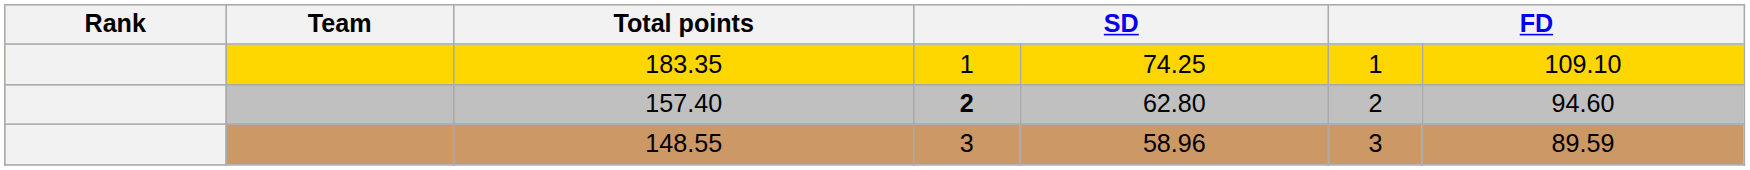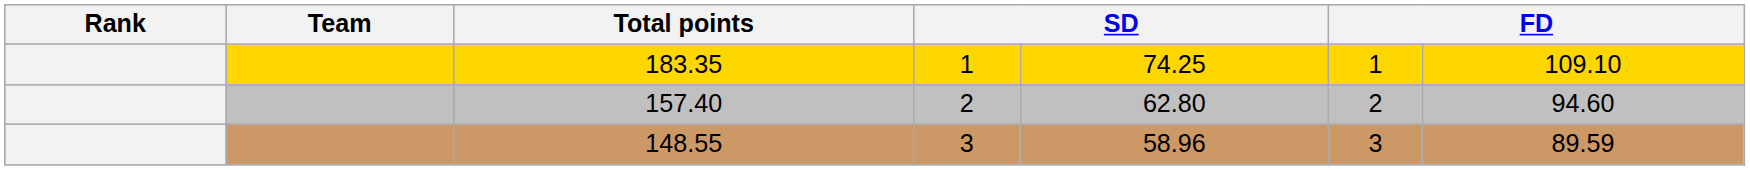(967, 104) bold -> (967, 104) normal
